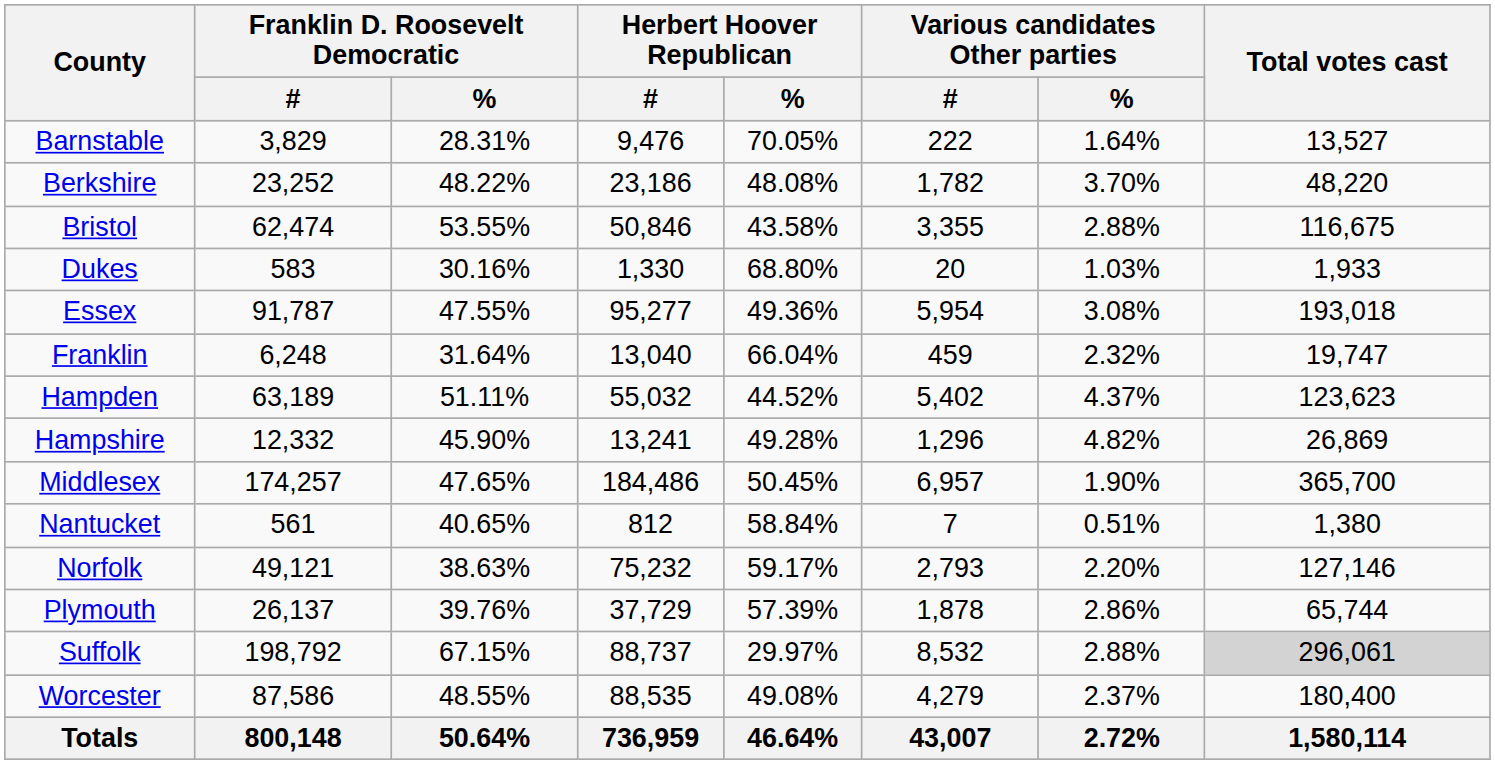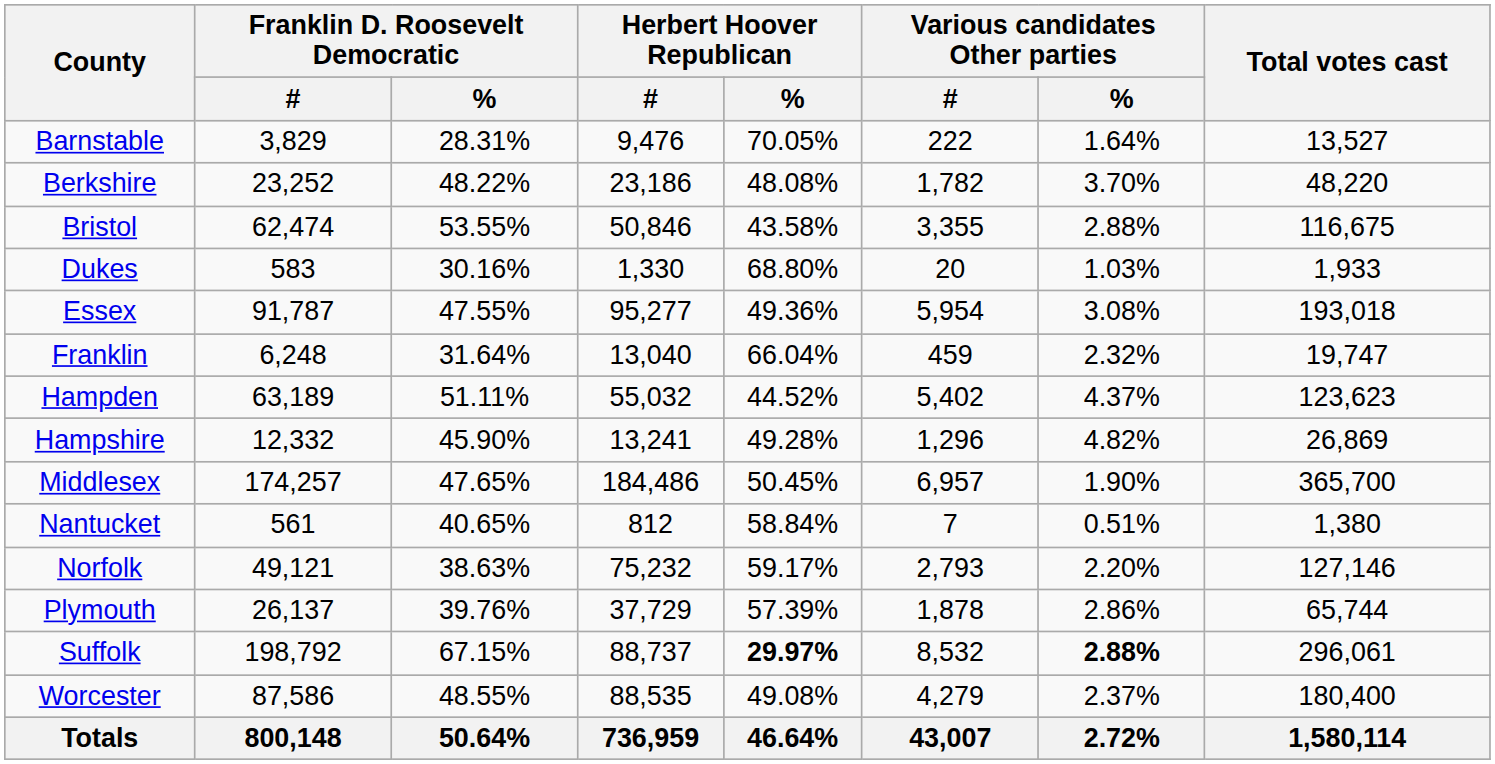(793, 652) normal -> (793, 652) bold
(1122, 652) normal -> (1122, 652) bold
(1347, 652) lightgrey background -> (1347, 652) no background
